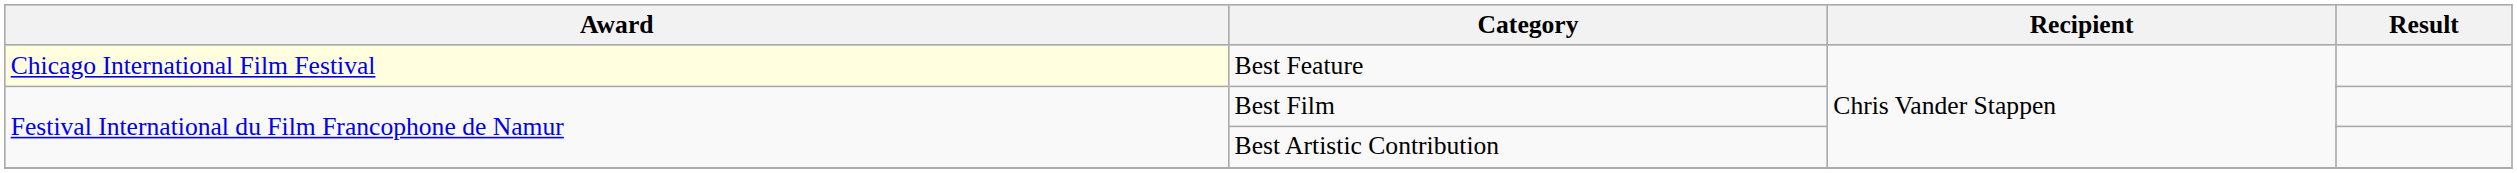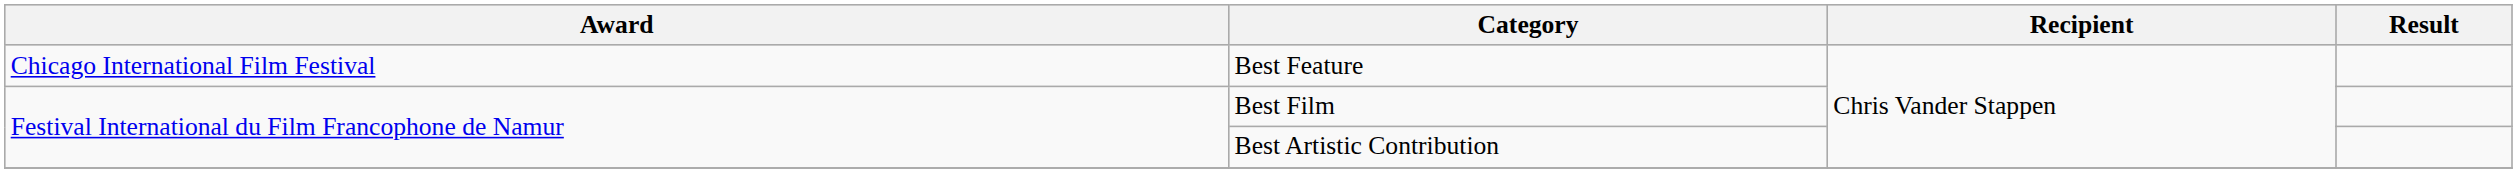(193, 65) lightyellow background -> (193, 65) no background
